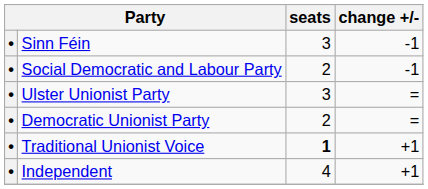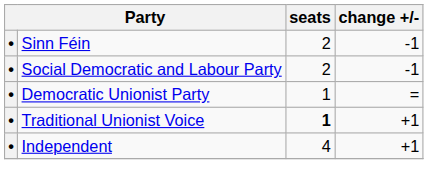(326, 43) 3 -> (326, 43) 2
- row: (96, 95)
(326, 121) 2 -> (326, 95) 1
